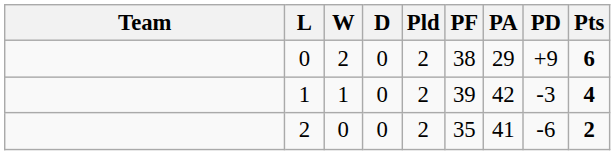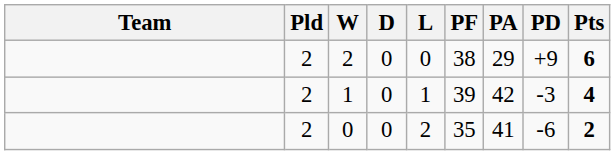columns swapped: (423, 22) <-> (304, 22)
